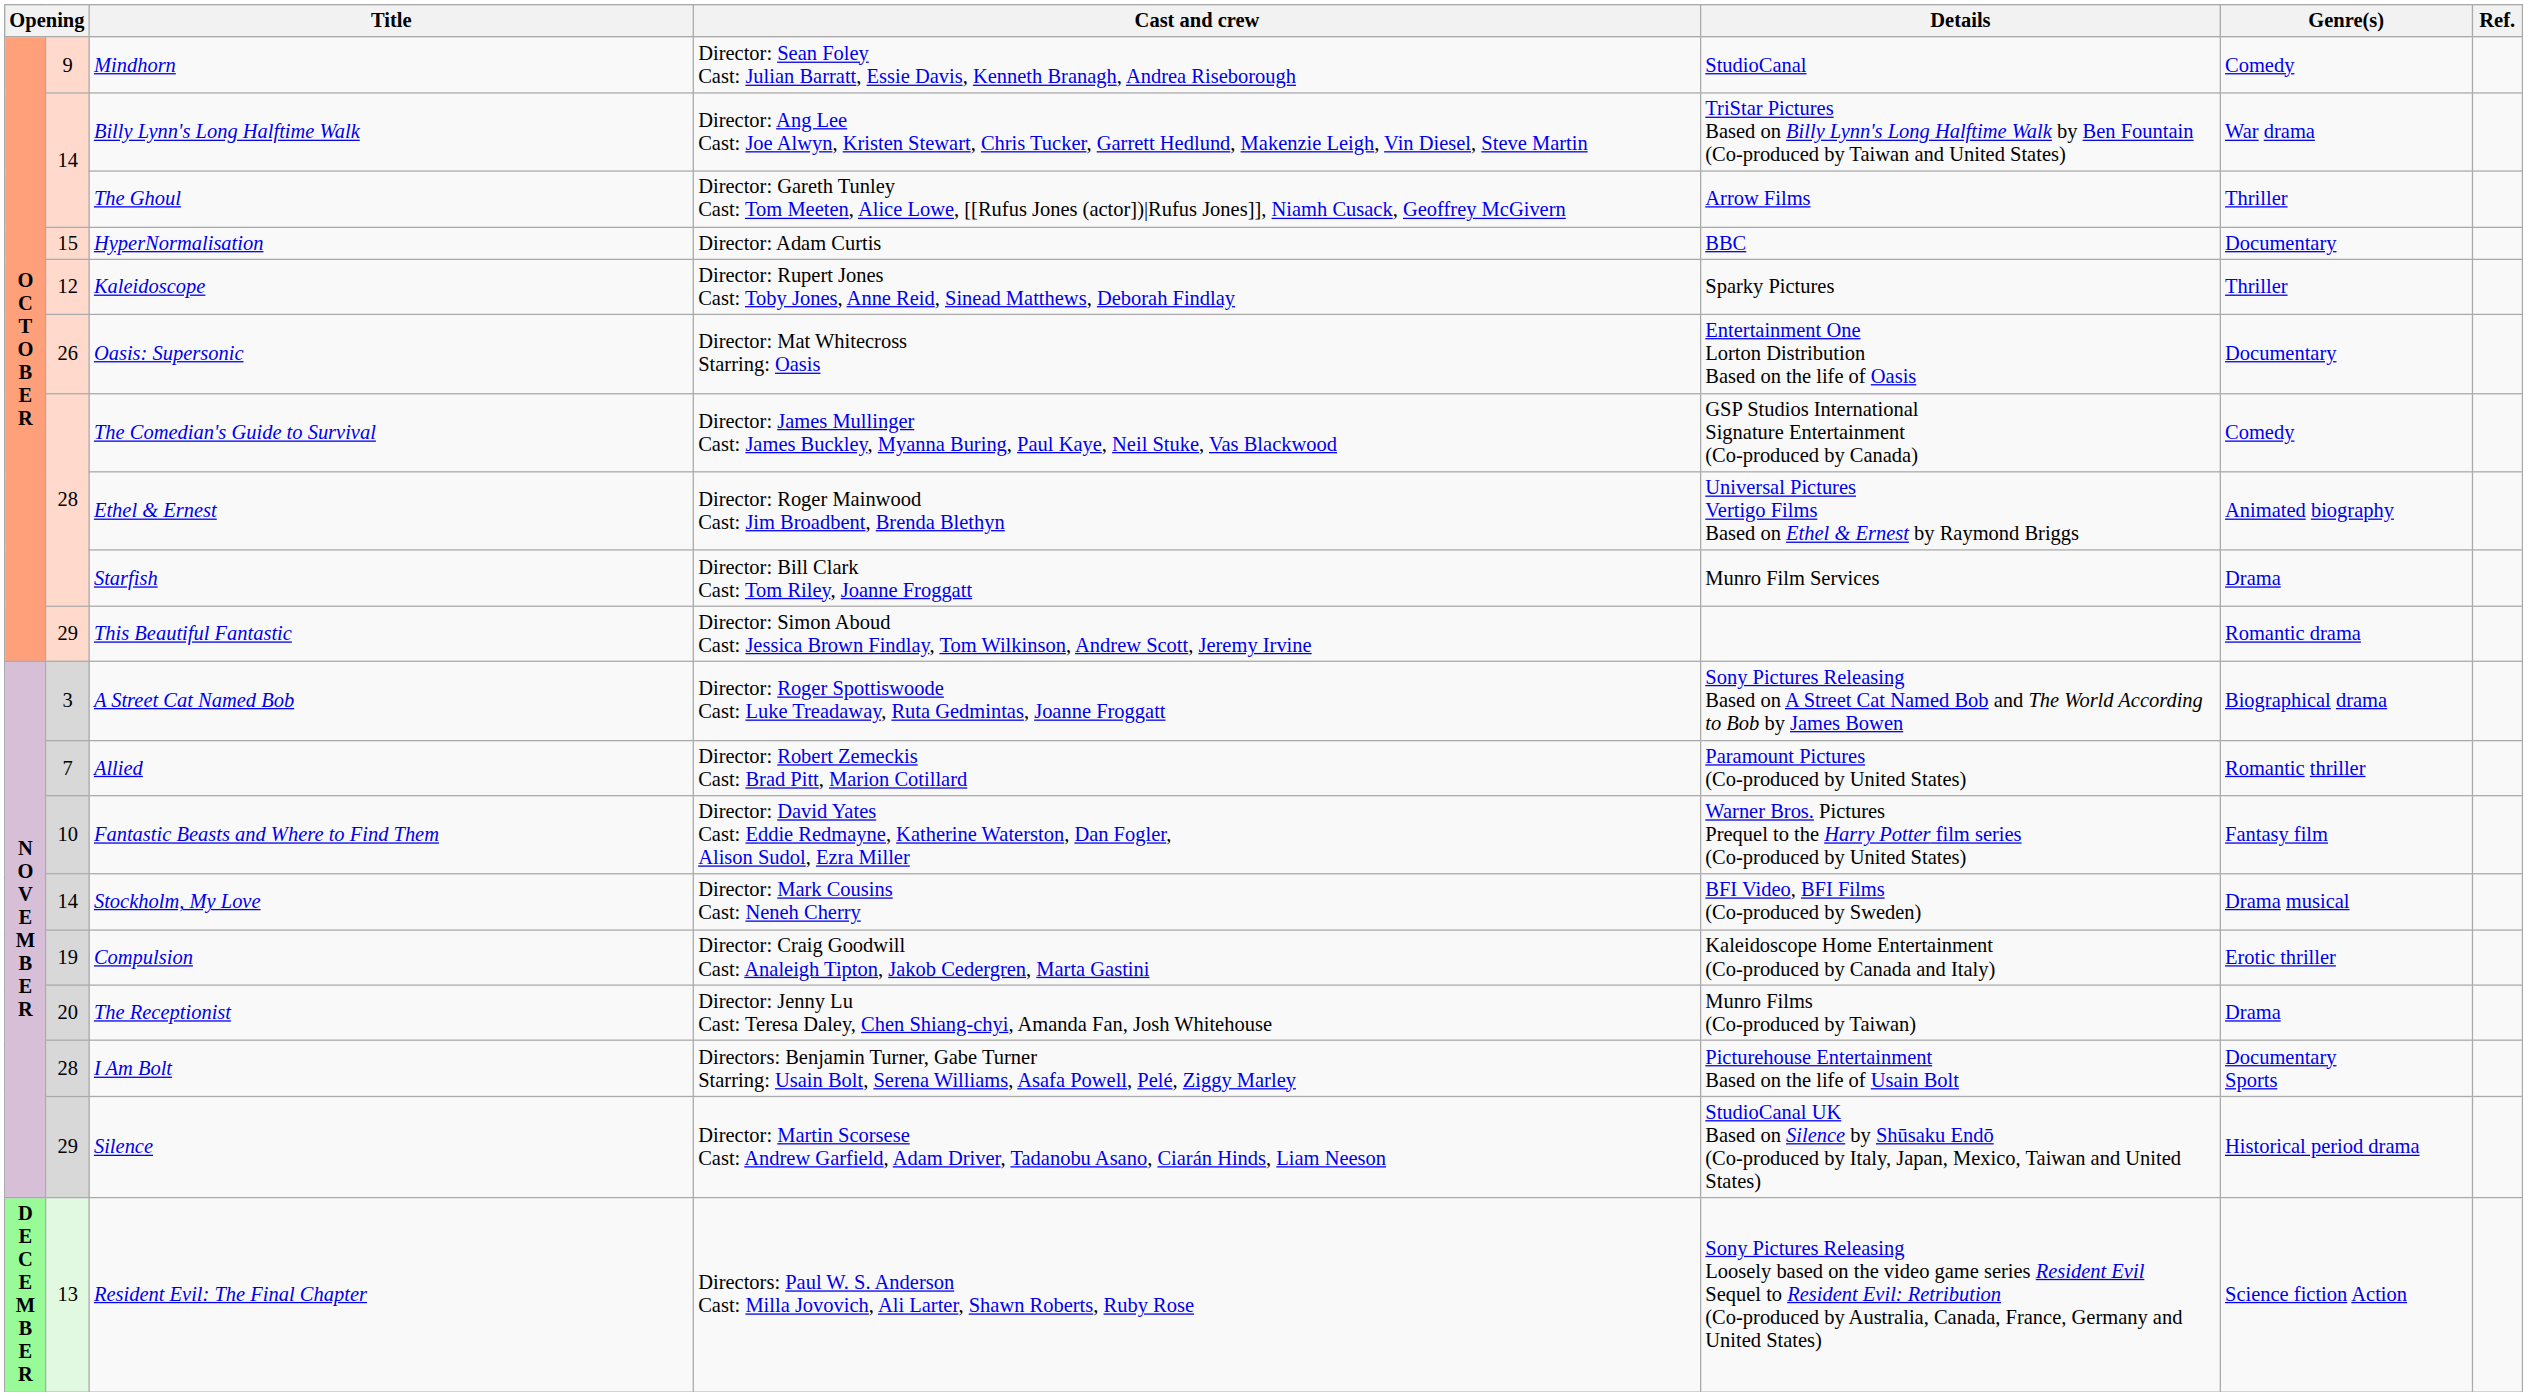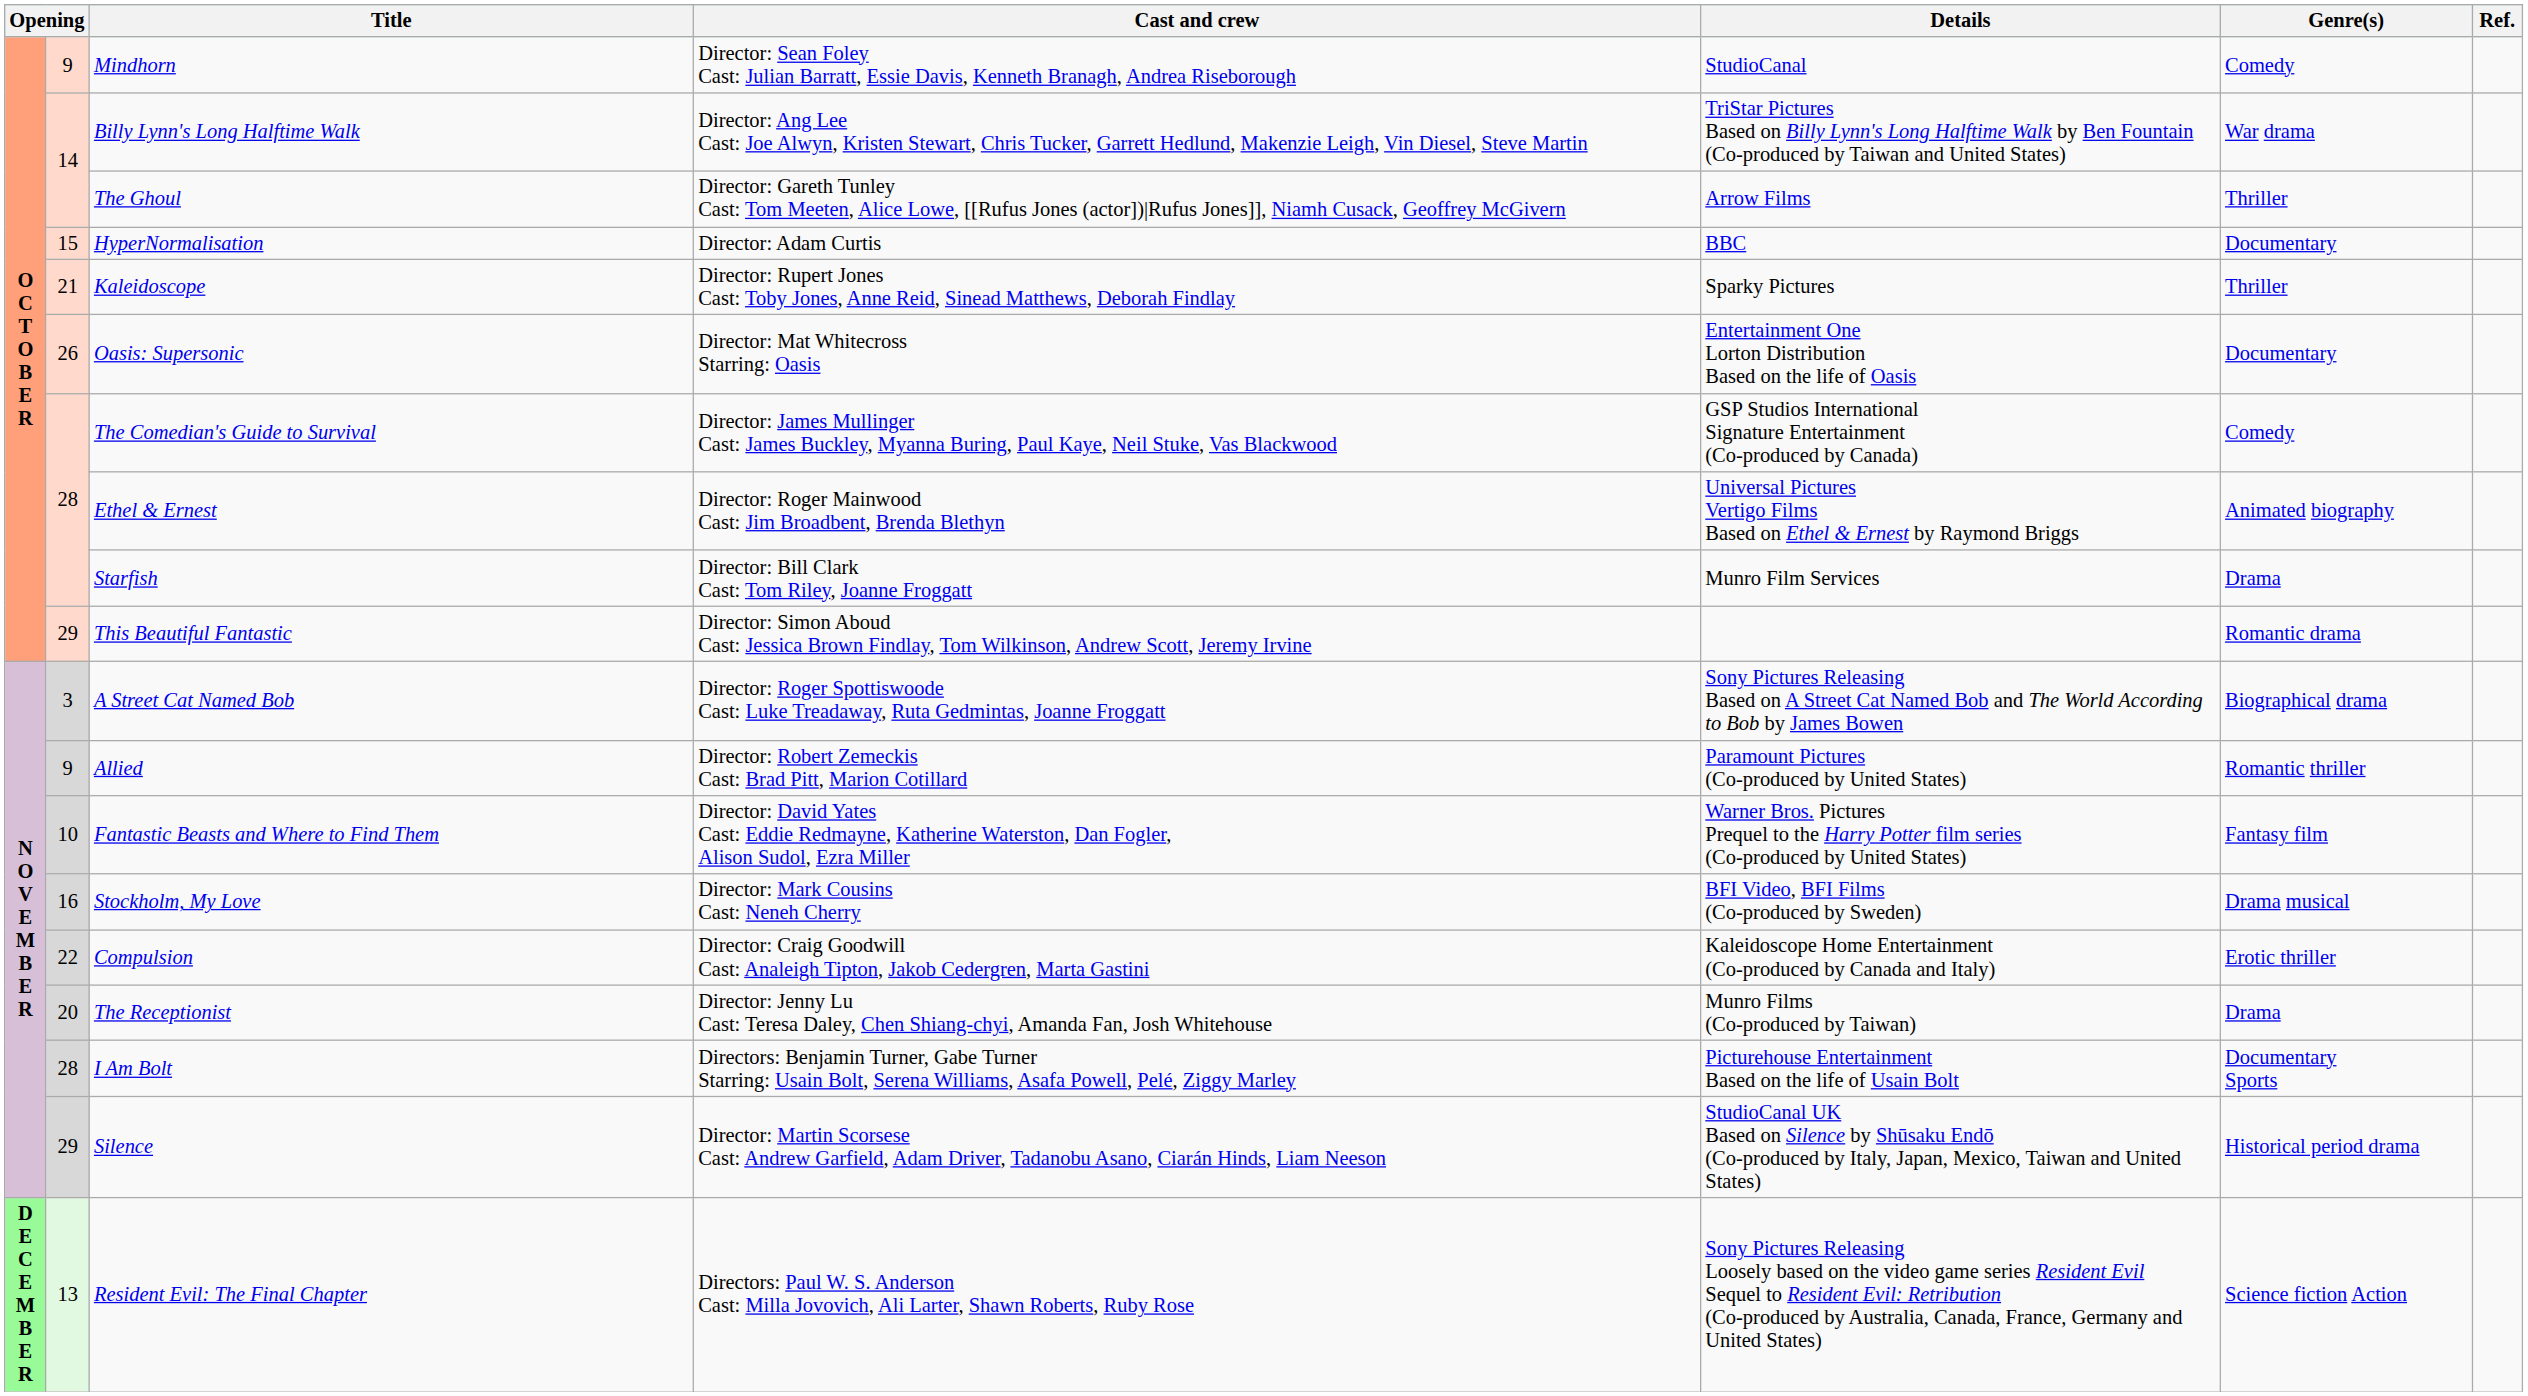(68, 286) 12 -> (68, 286) 21
(68, 767) 7 -> (68, 767) 9
(68, 901) 14 -> (68, 901) 16
(68, 957) 19 -> (68, 957) 22
